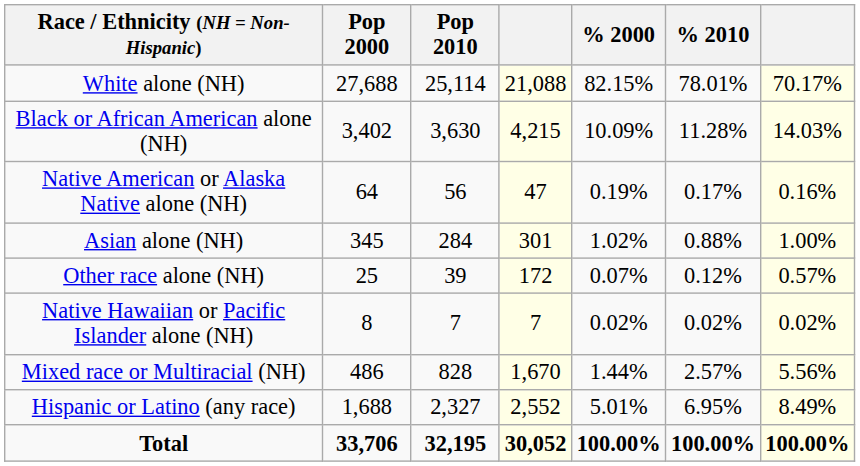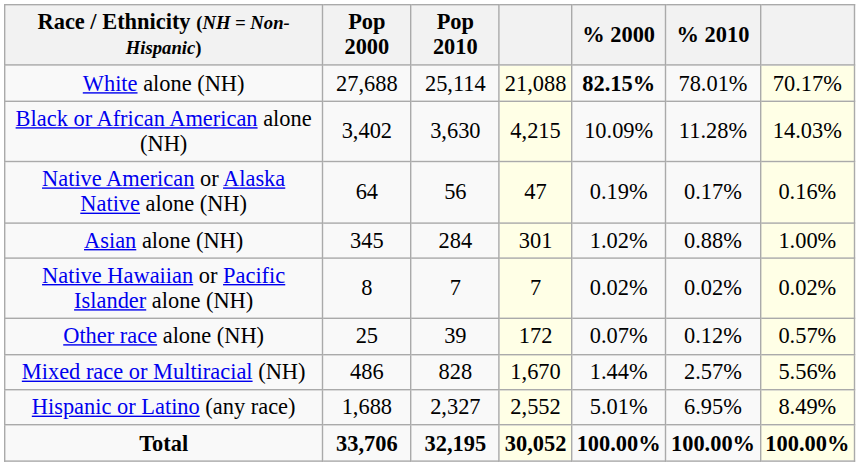(619, 82) normal -> (619, 82) bold
rows swapped: (164, 323) <-> (164, 275)
